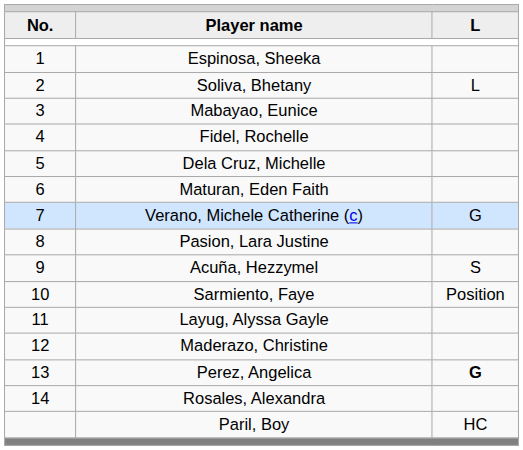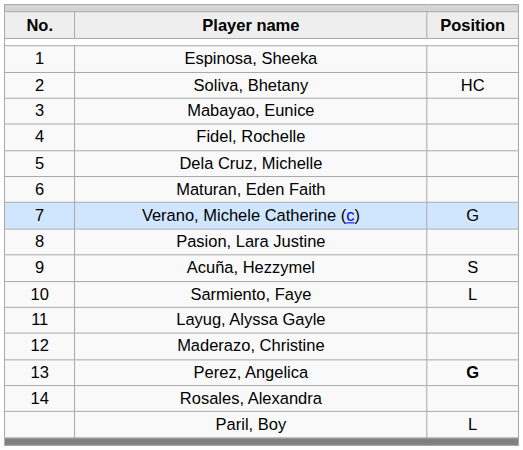(475, 25) L -> (473, 25) Position
(475, 85) L -> (473, 85) HC
(475, 294) Position -> (473, 294) L
(475, 424) HC -> (473, 424) L
